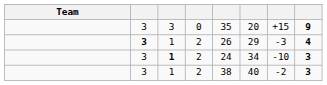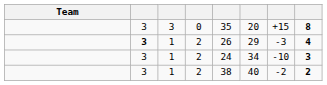(308, 27) 9 -> (308, 27) 8
(171, 58) bold -> (171, 58) normal
(308, 73) 3 -> (308, 73) 2
